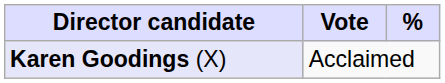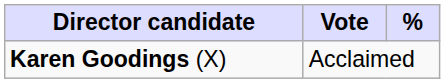(118, 59) lavender background -> (118, 59) no background
